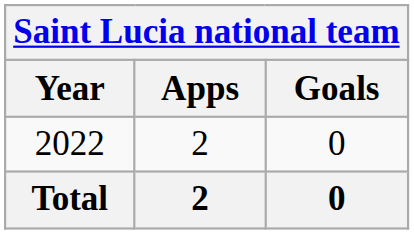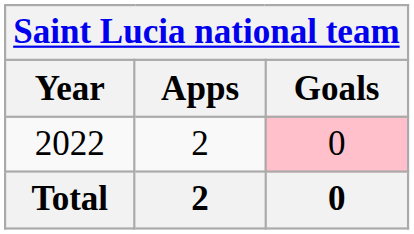(337, 143) no background -> (337, 143) pink background
